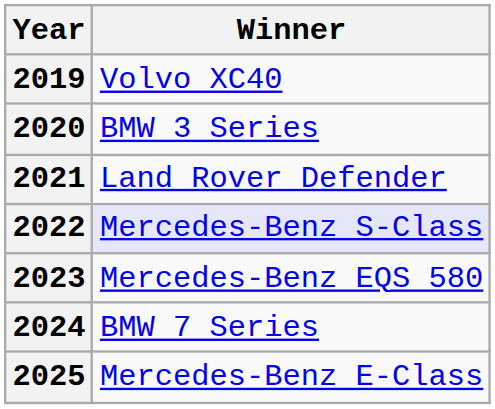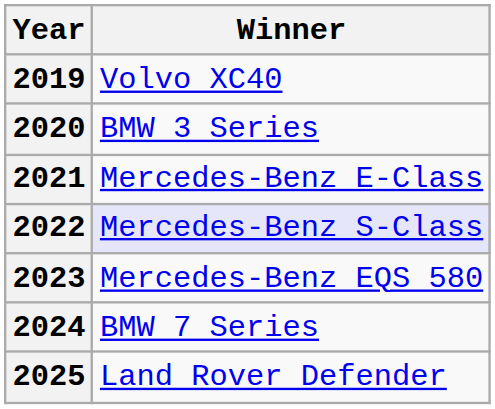(273, 179) Land Rover Defender -> (292, 179) Mercedes-Benz E-Class
(292, 377) Mercedes-Benz E-Class -> (273, 377) Land Rover Defender
